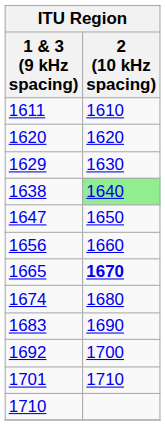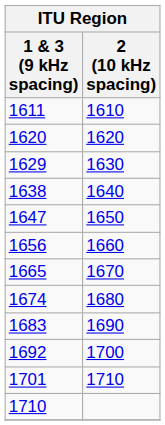(105, 191) lightgreen background -> (105, 191) no background
(105, 272) bold -> (105, 272) normal
